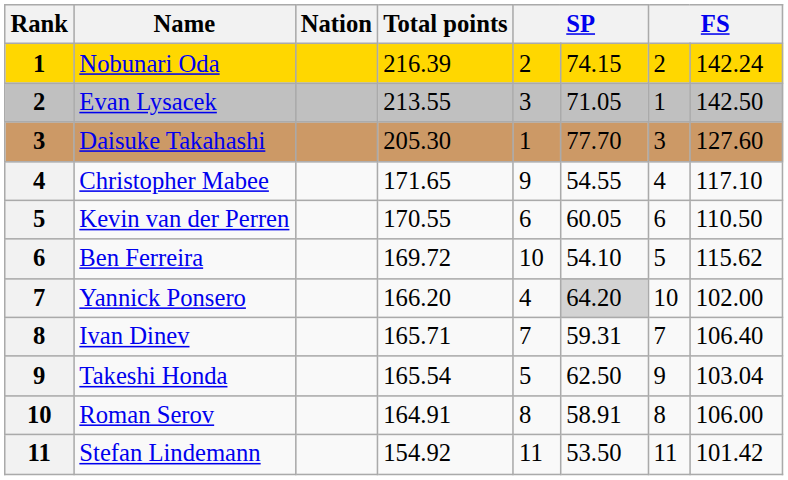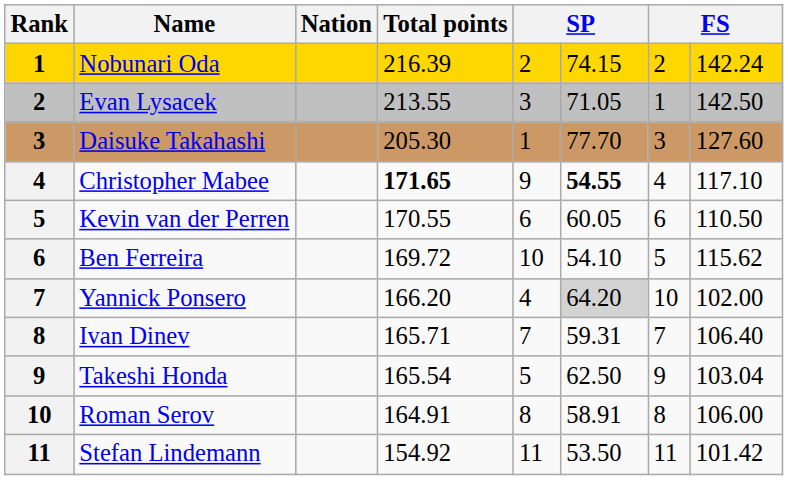(417, 180) normal -> (417, 180) bold
(594, 180) normal -> (594, 180) bold
